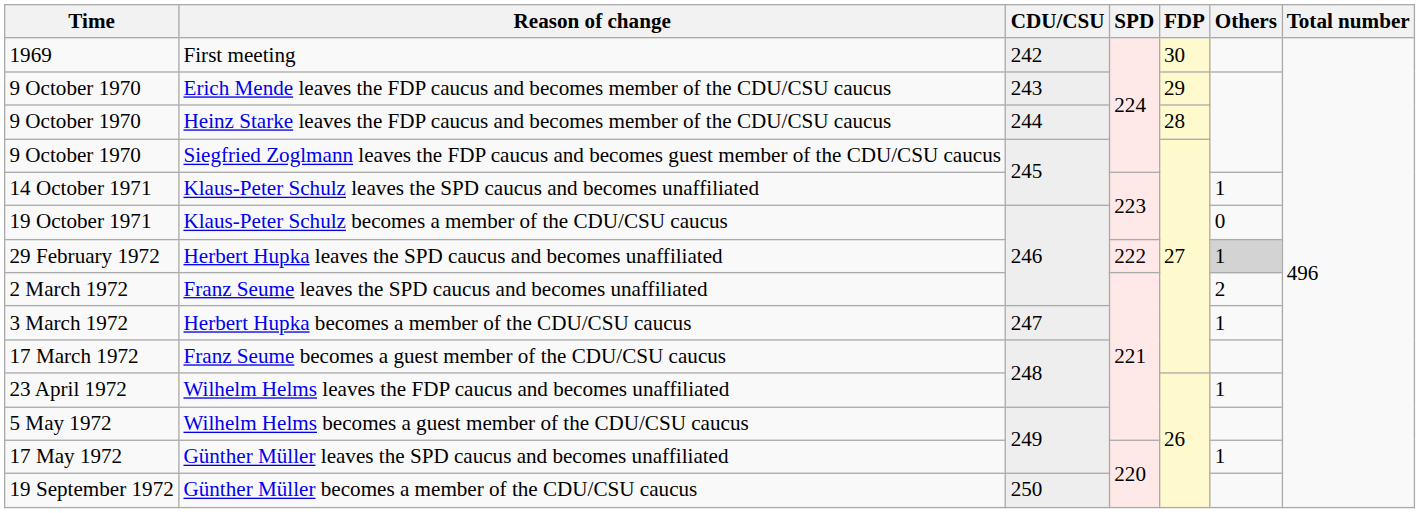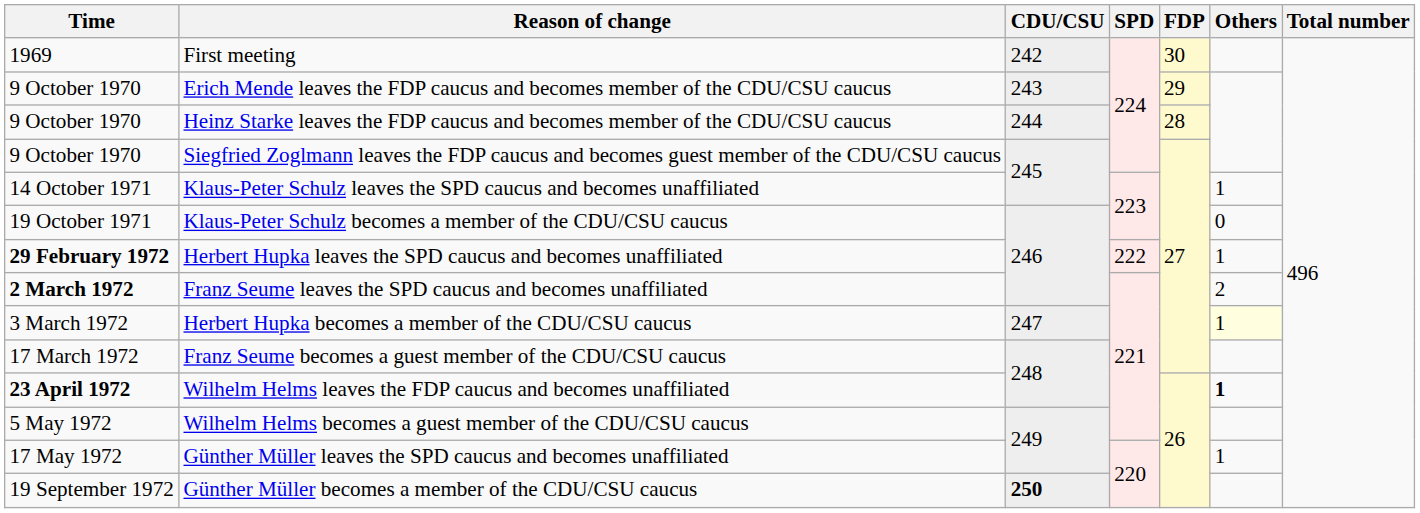(85, 255) normal -> (89, 255) bold
(1220, 255) lightgrey background -> (1220, 255) no background
(69, 289) normal -> (72, 289) bold
(1220, 322) no background -> (1220, 322) lightyellow background
(68, 389) normal -> (70, 389) bold
(1220, 389) normal -> (1220, 389) bold
(1027, 490) normal -> (1027, 490) bold
